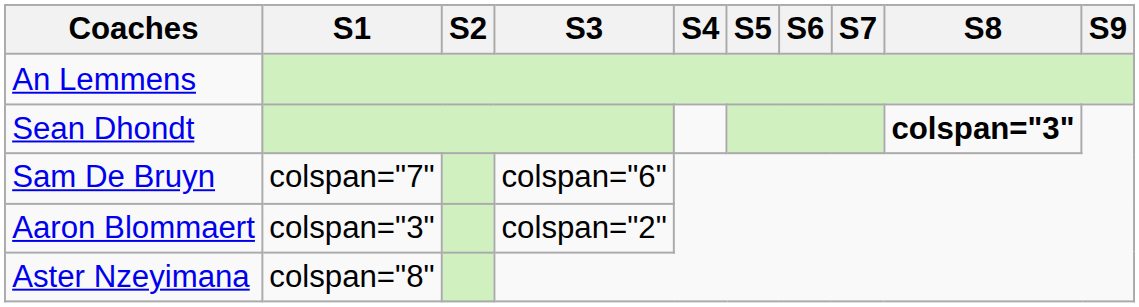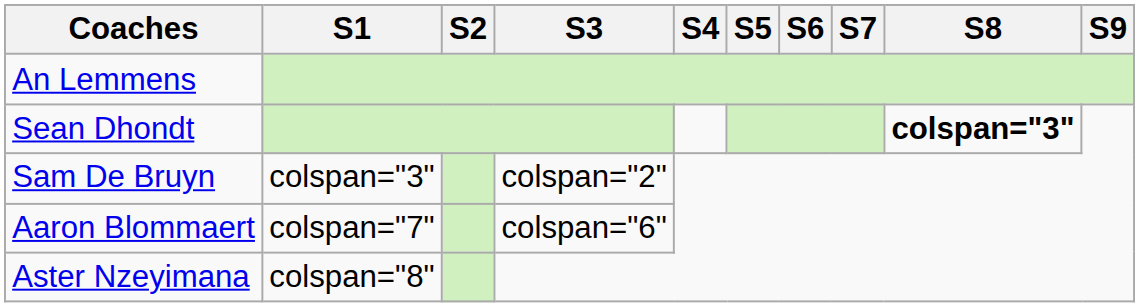(352, 177) colspan="7" -> (352, 177) colspan="3"
(584, 177) colspan="6" -> (584, 177) colspan="2"
(352, 227) colspan="3" -> (352, 227) colspan="7"
(584, 227) colspan="2" -> (584, 227) colspan="6"
